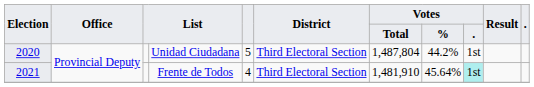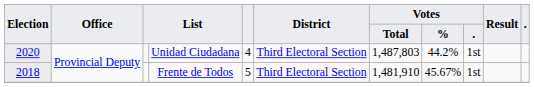(248, 53) 5 -> (248, 53) 4
(396, 53) 1,487,804 -> (396, 53) 1,487,803
(28, 73) 2021 -> (28, 73) 2018
(248, 73) 4 -> (248, 73) 5
(443, 73) 45.64% -> (443, 73) 45.67%
(474, 73) paleturquoise background -> (474, 73) no background
